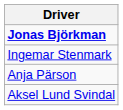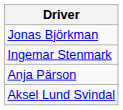(57, 35) bold -> (53, 35) normal
